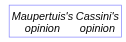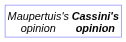(97, 22) normal -> (95, 22) bold
